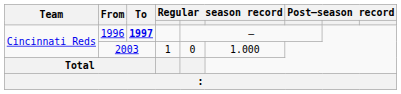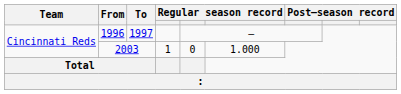(141, 33) bold -> (141, 33) normal
